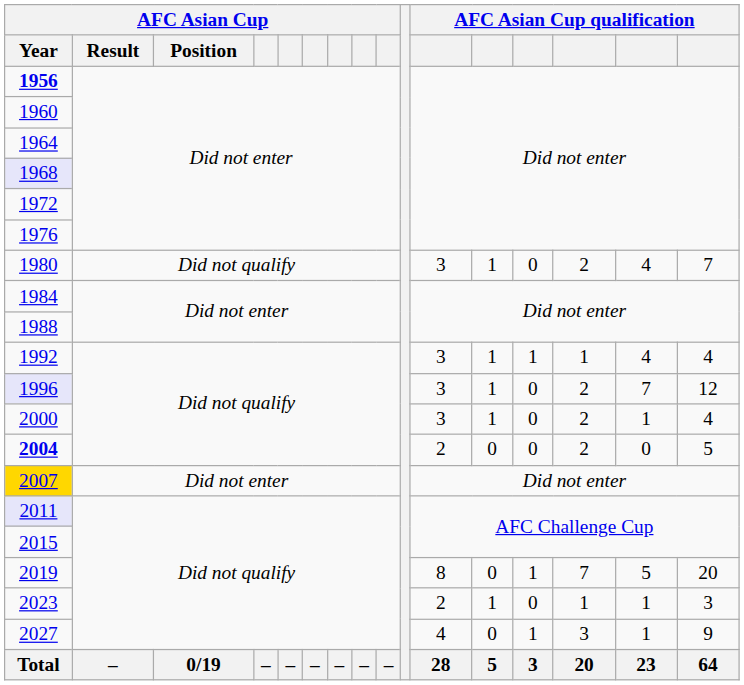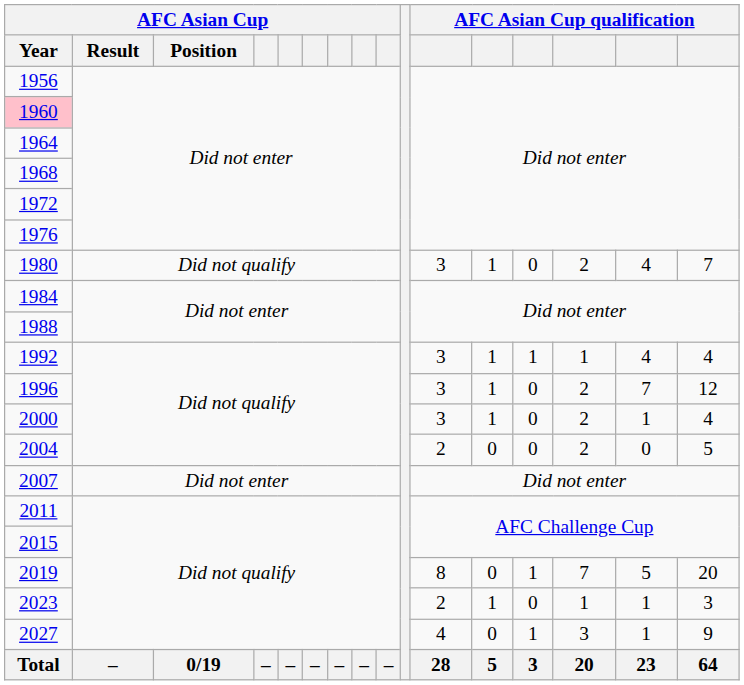(38, 81) bold -> (38, 81) normal
(38, 111) no background -> (38, 111) pink background
(38, 173) lavender background -> (38, 173) no background
(38, 388) lavender background -> (38, 388) no background
(38, 449) bold -> (38, 449) normal
(38, 480) gold background -> (38, 480) no background
(38, 511) lavender background -> (38, 511) no background
